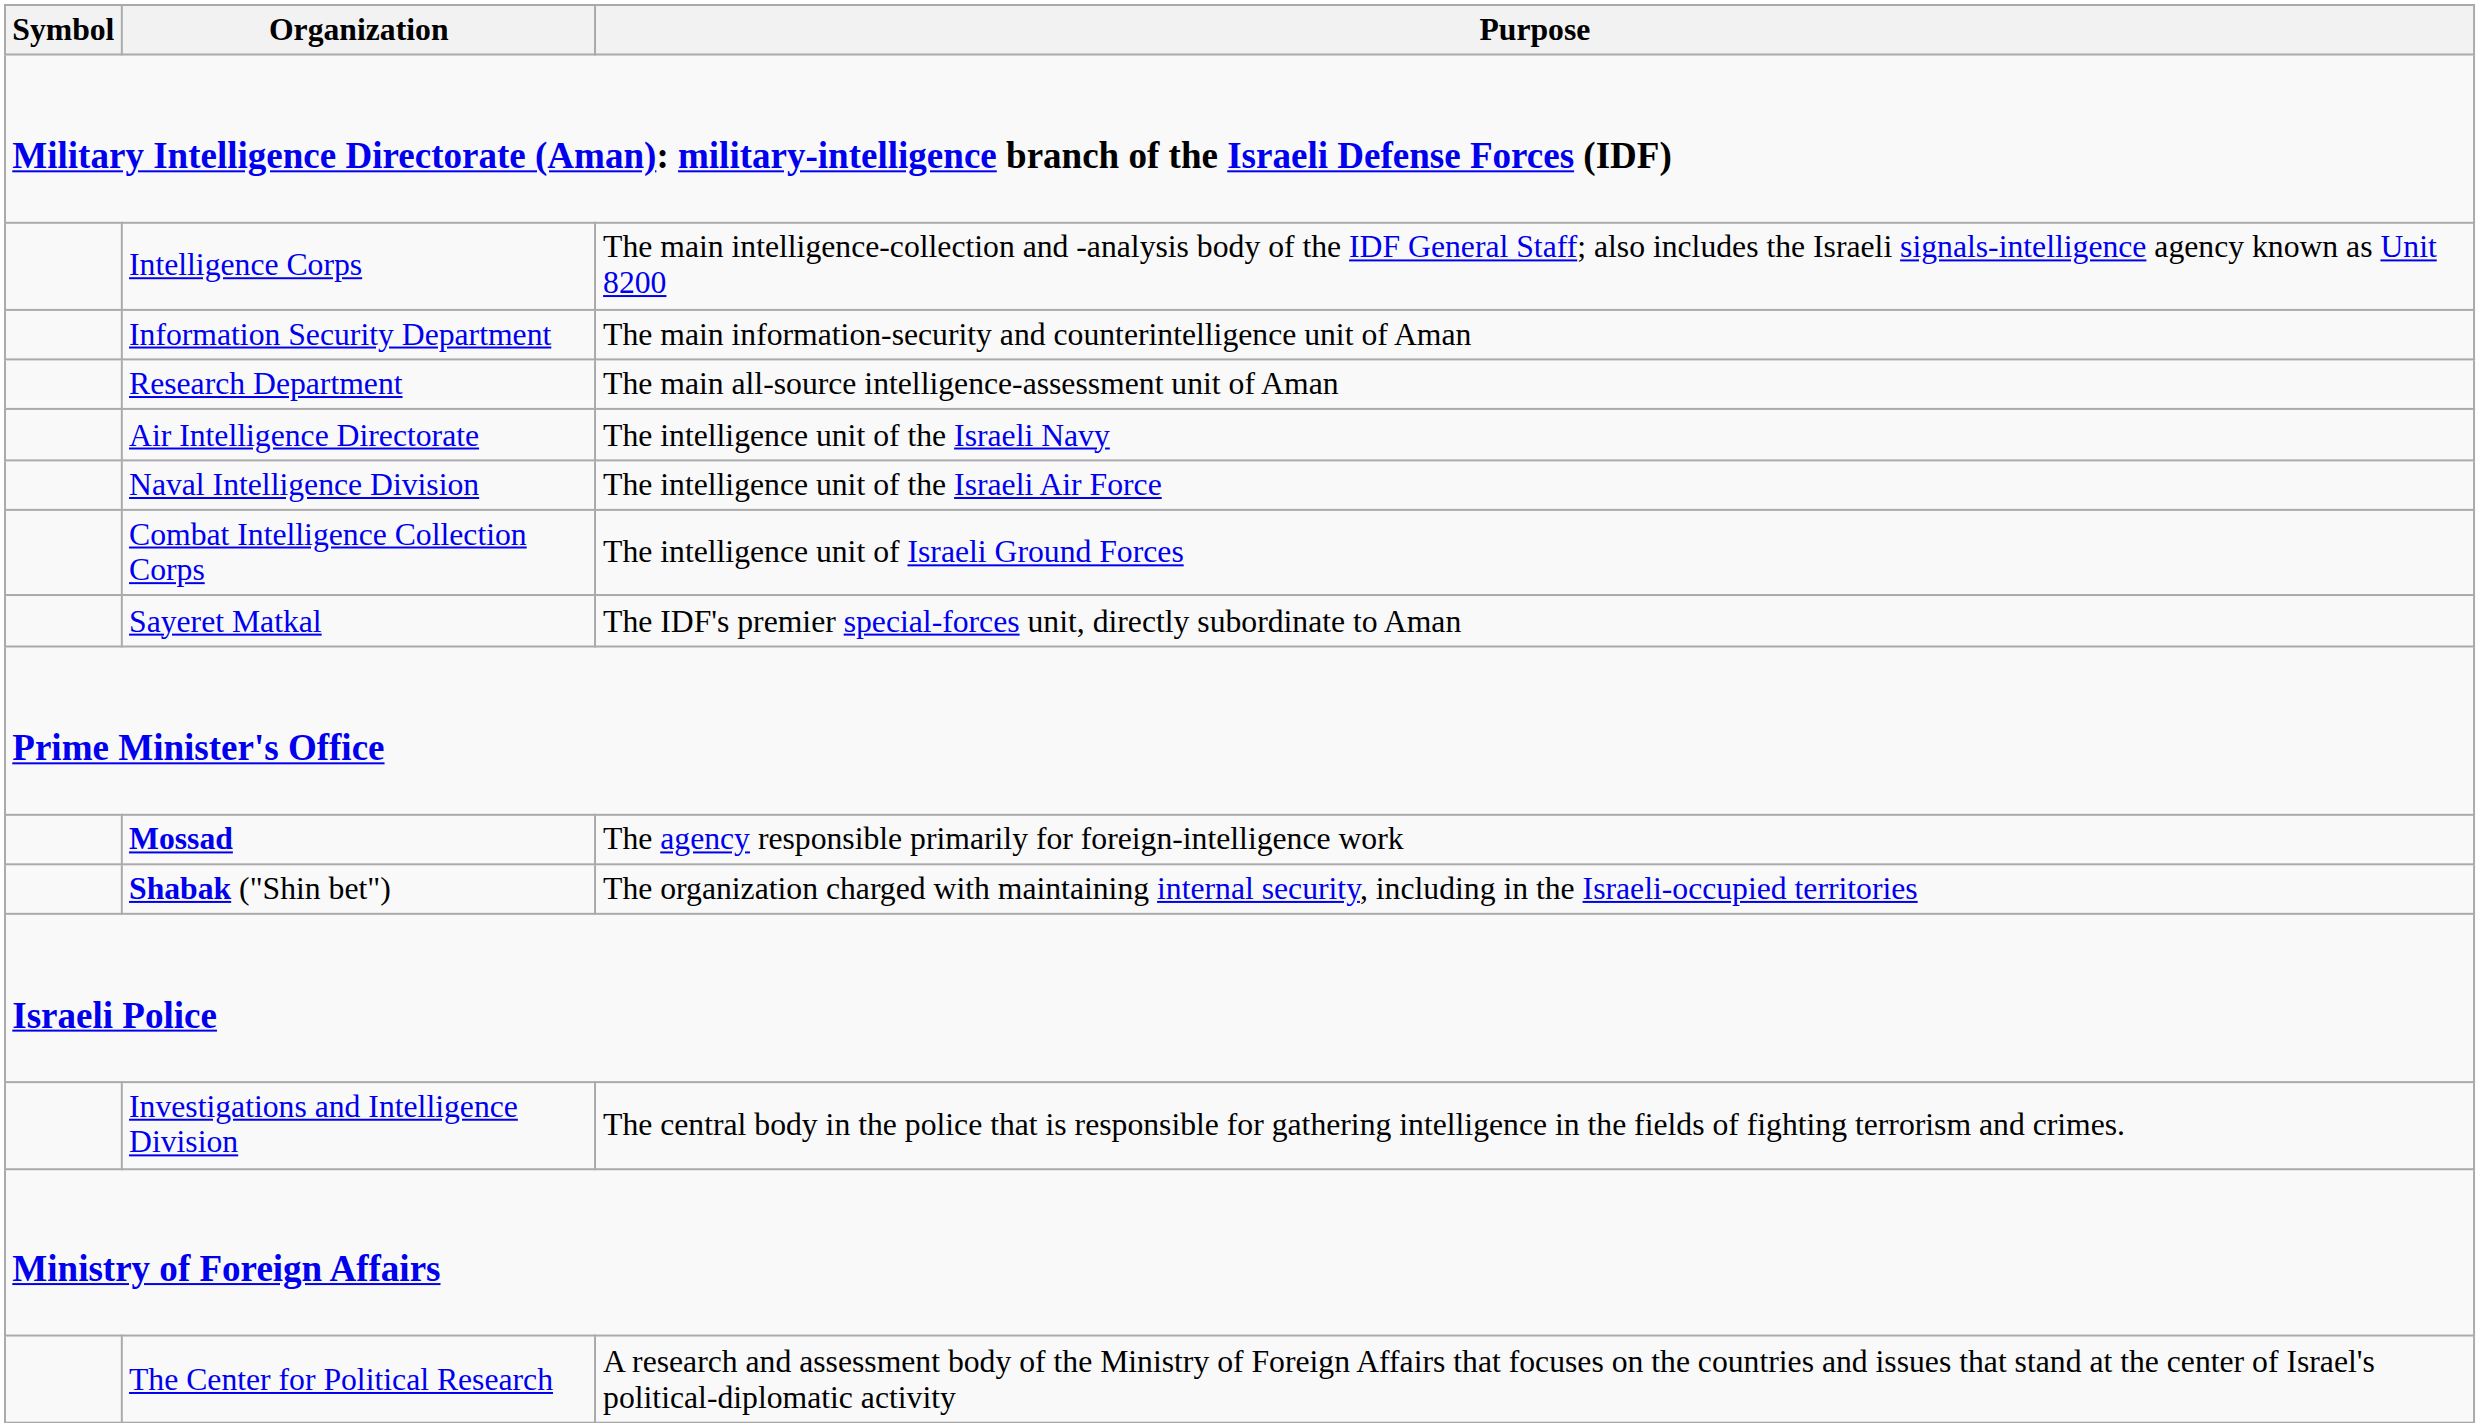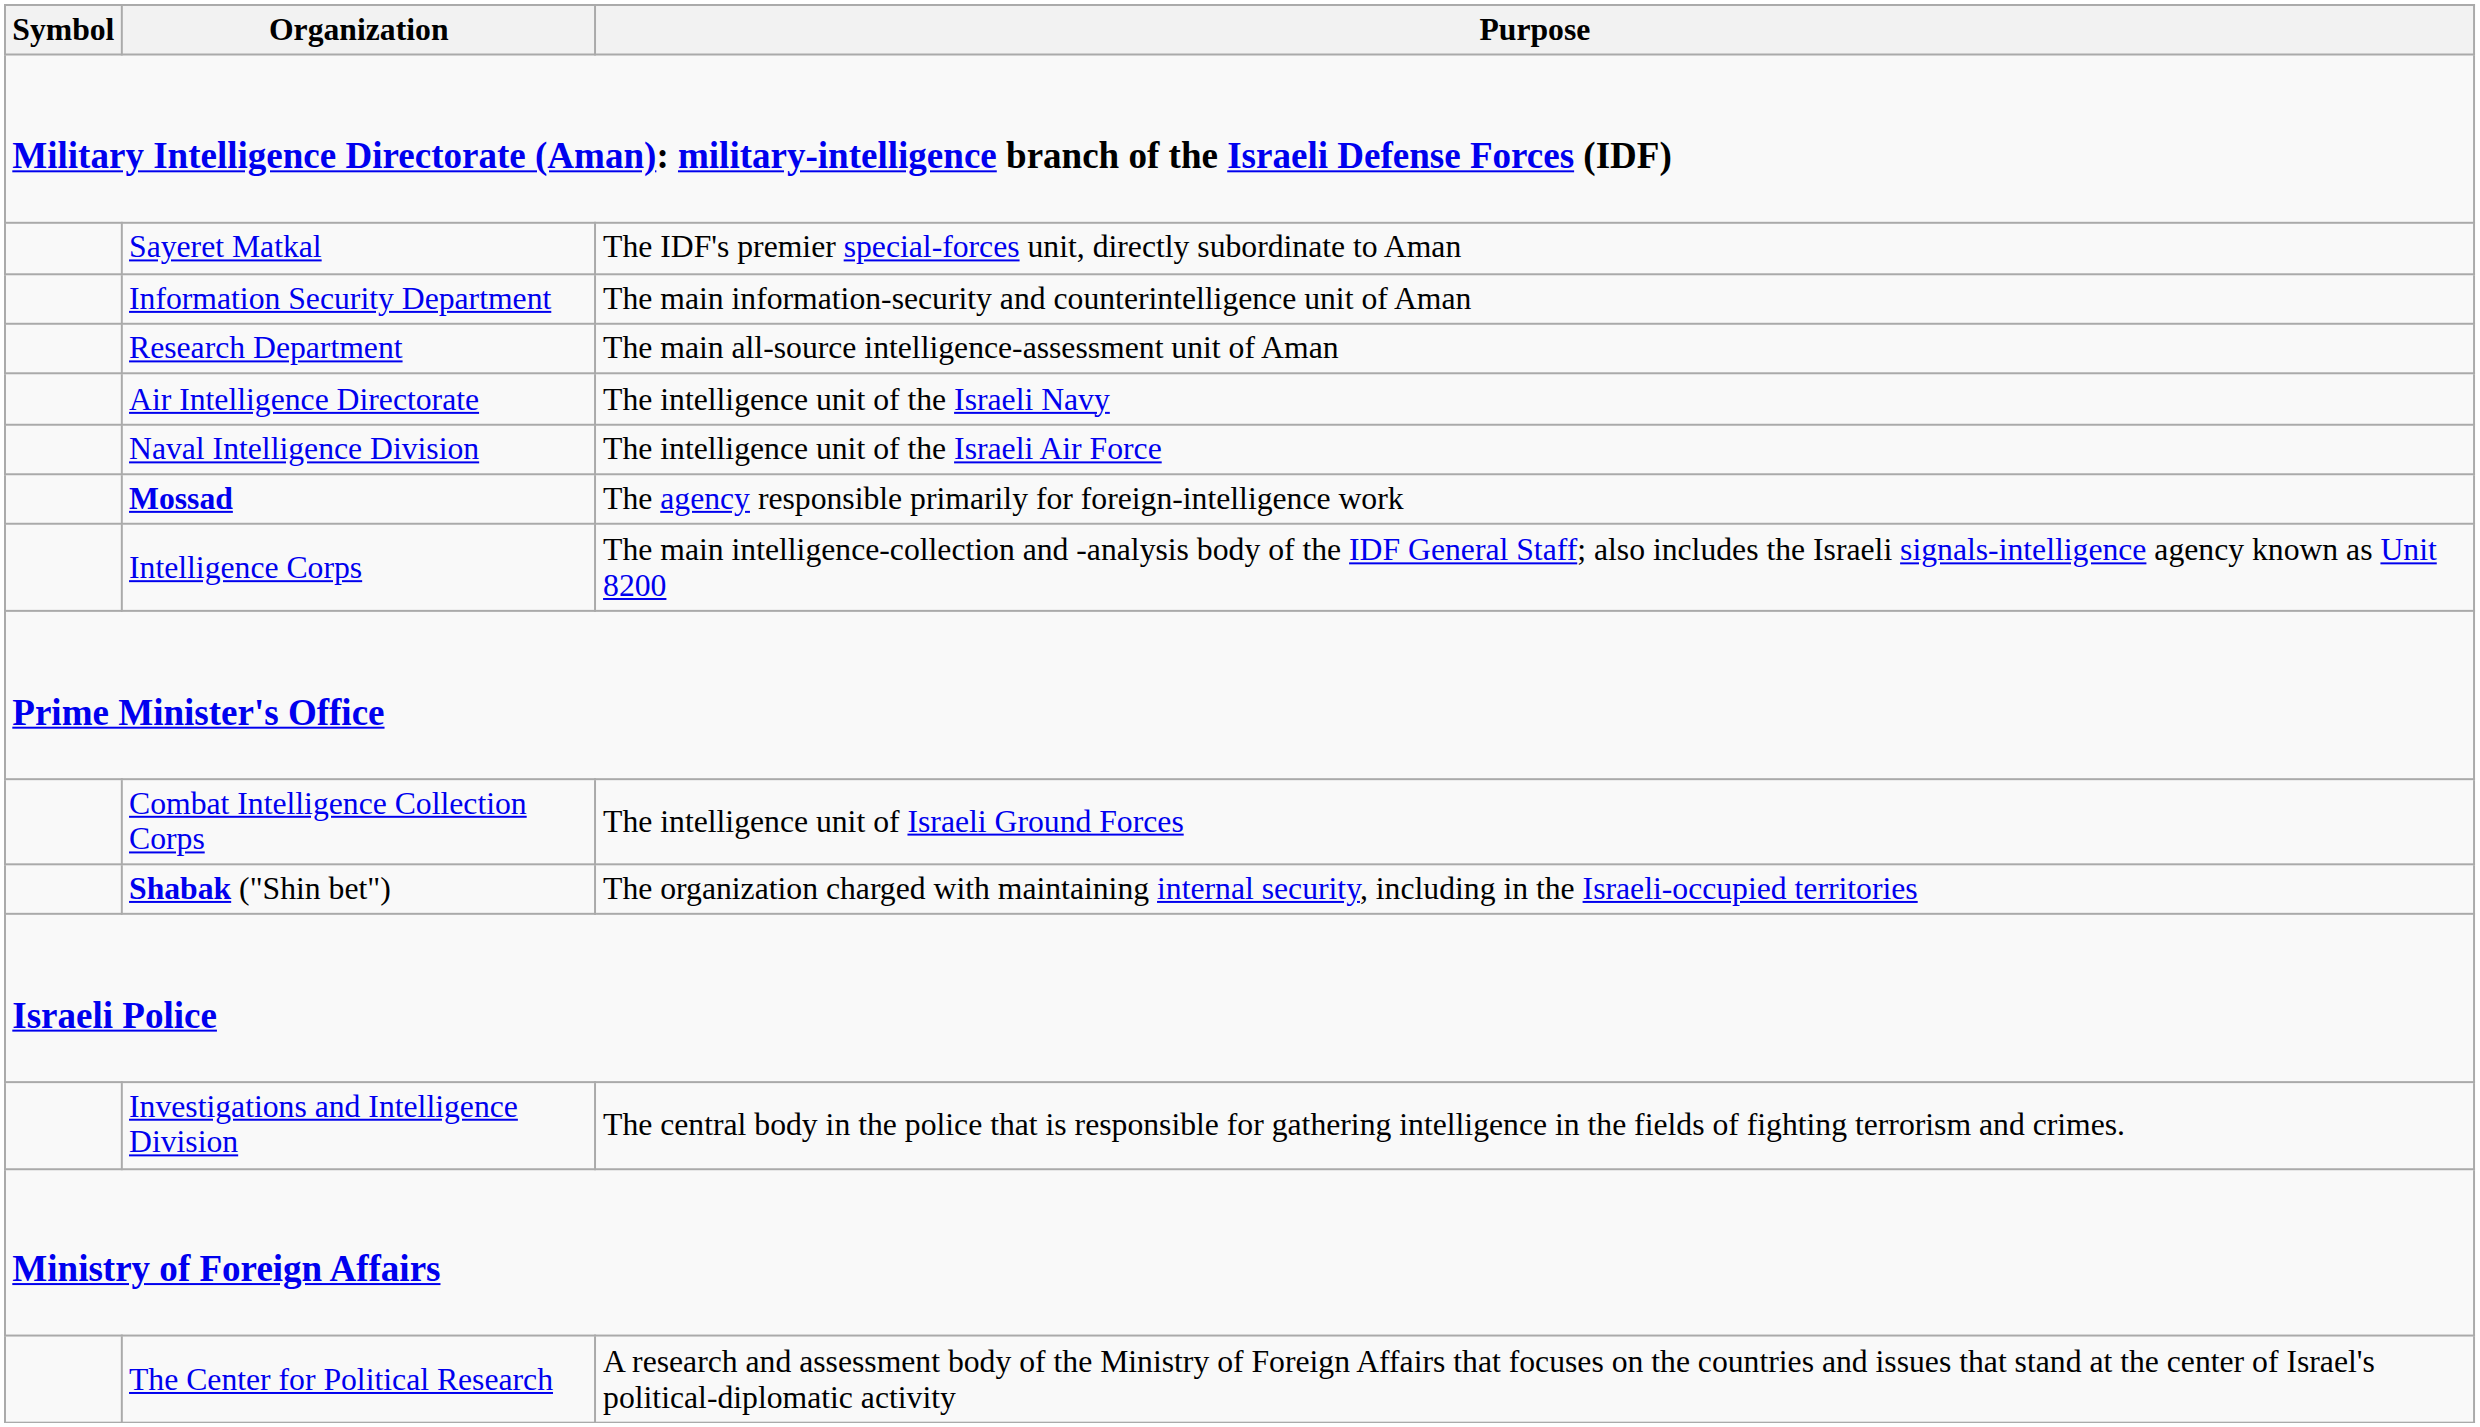rows swapped: (246, 265) <-> (225, 620)
rows swapped: (328, 552) <-> (181, 838)
